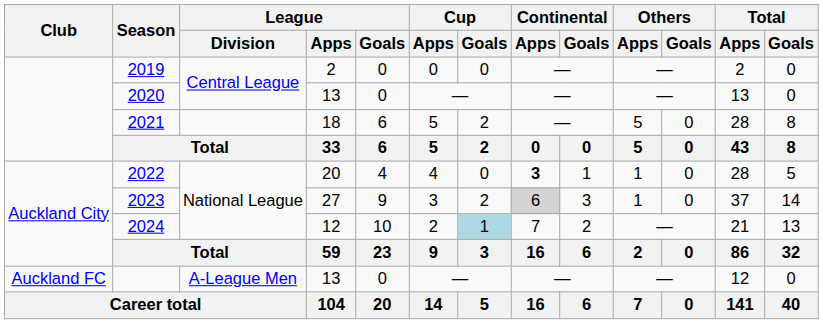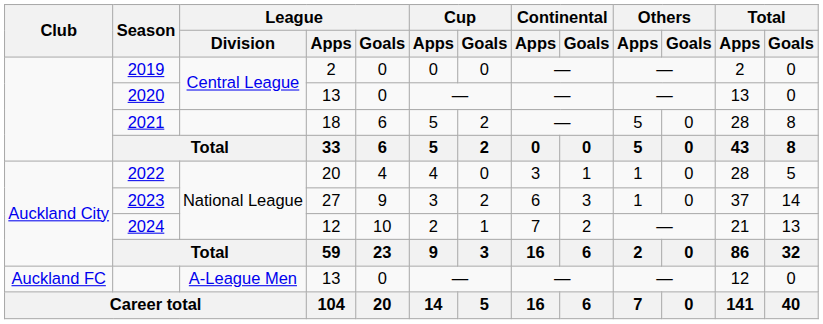(536, 174) bold -> (536, 174) normal
(536, 200) lightgrey background -> (536, 200) no background
(484, 226) lightblue background -> (484, 226) no background
